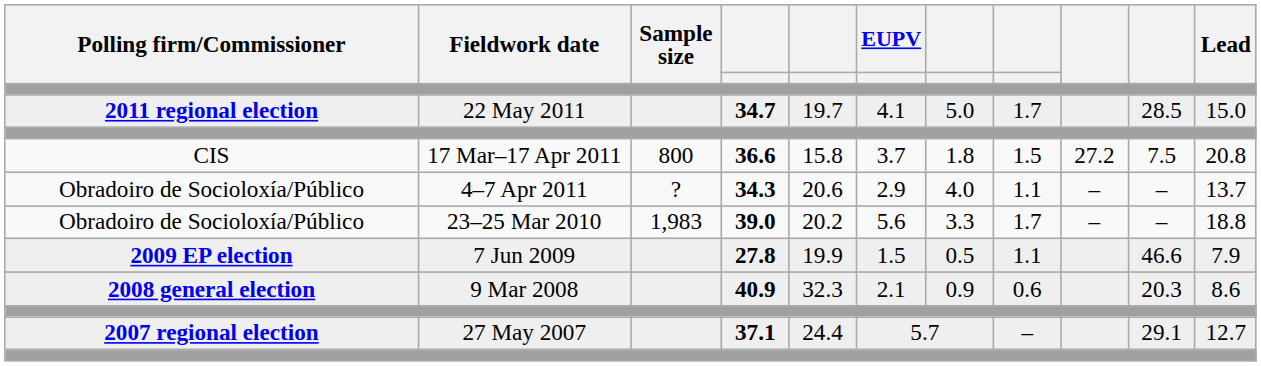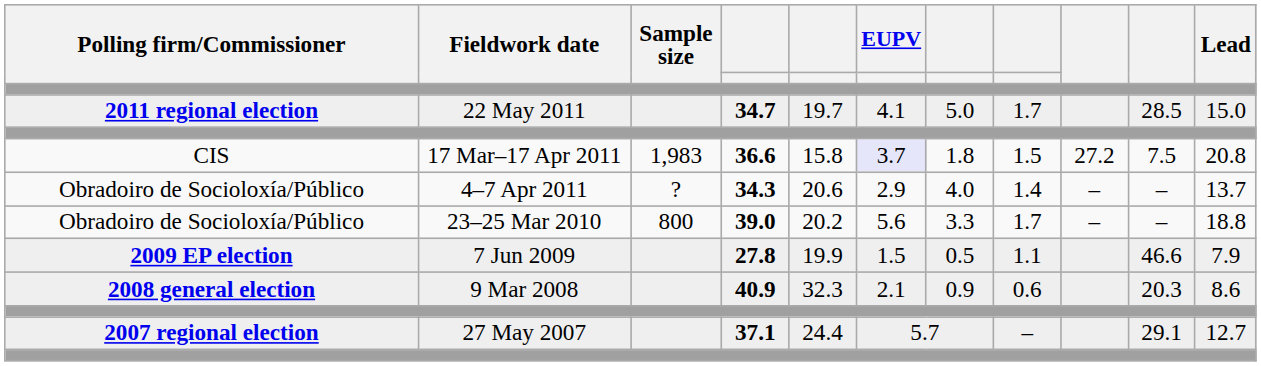(676, 156) 800 -> (676, 156) 1,983
(891, 156) no background -> (891, 156) lavender background
(1027, 189) 1.1 -> (1027, 189) 1.4
(676, 222) 1,983 -> (676, 222) 800
